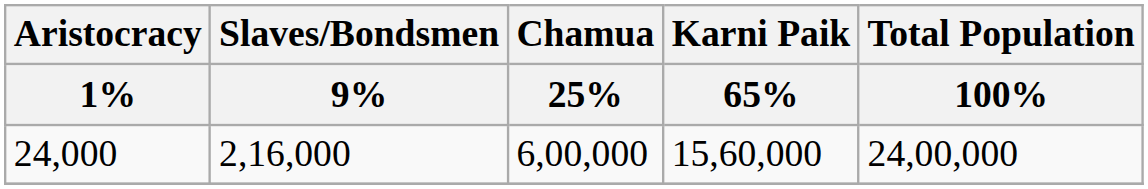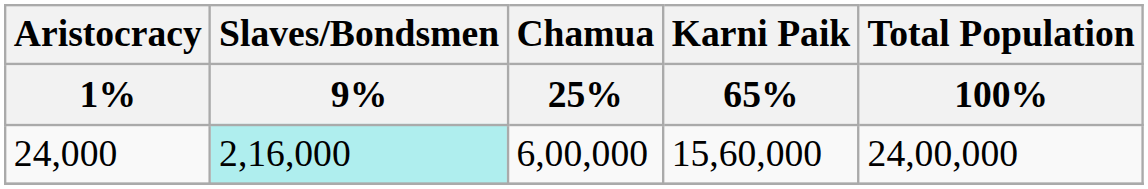(285, 153) no background -> (285, 153) paleturquoise background
